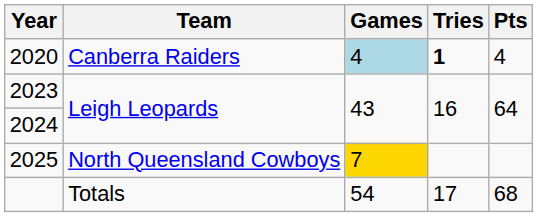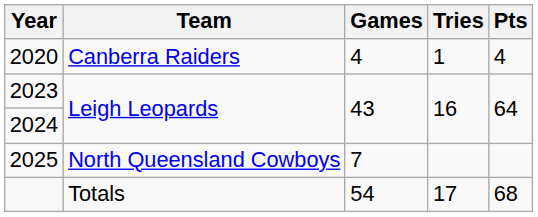(356, 56) lightblue background -> (356, 56) no background
(439, 56) bold -> (439, 56) normal
(356, 159) gold background -> (356, 159) no background
